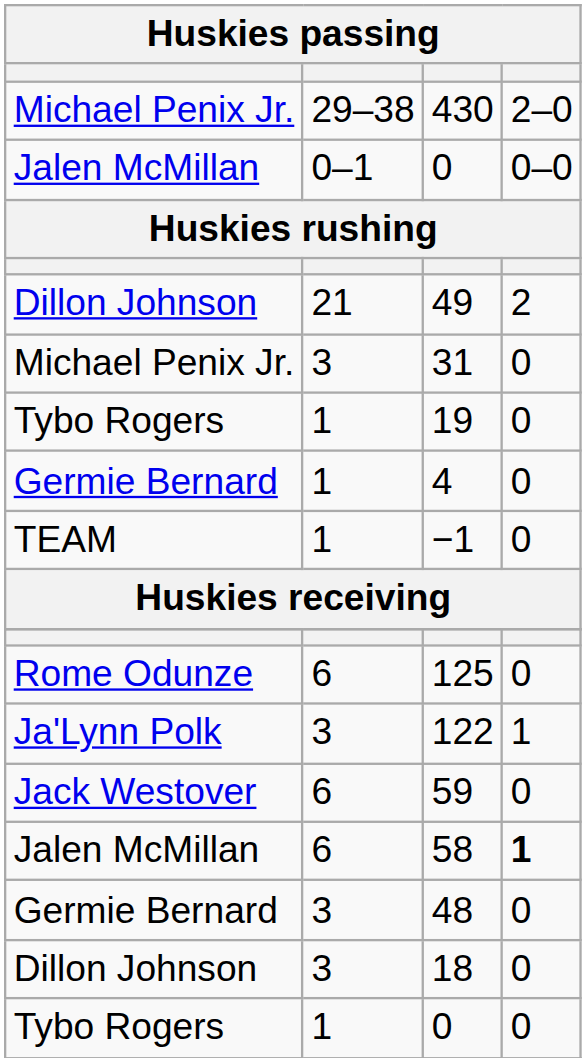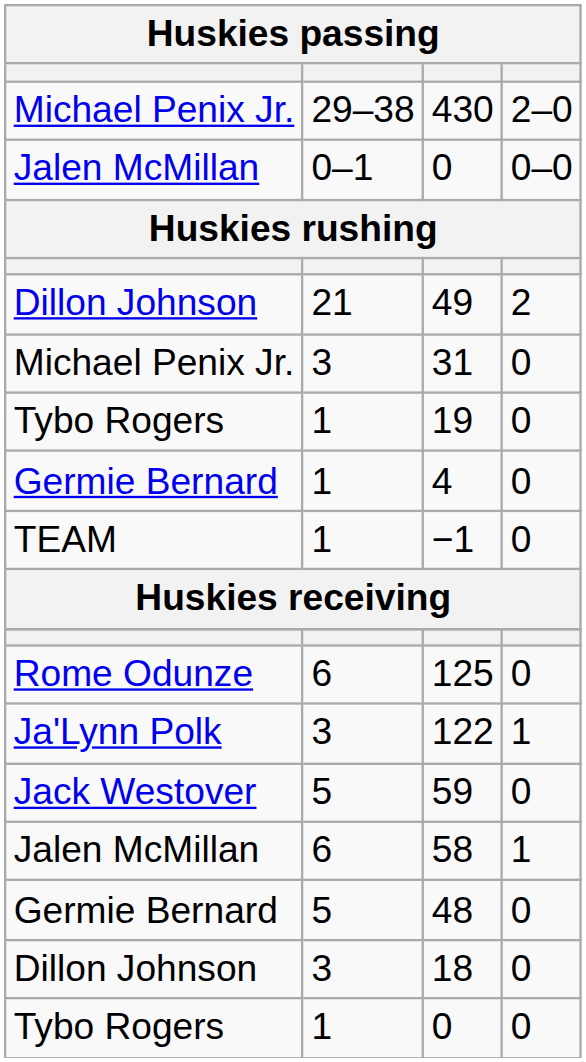(322, 791) 6 -> (322, 791) 5
(521, 850) bold -> (521, 850) normal
(322, 909) 3 -> (322, 909) 5
